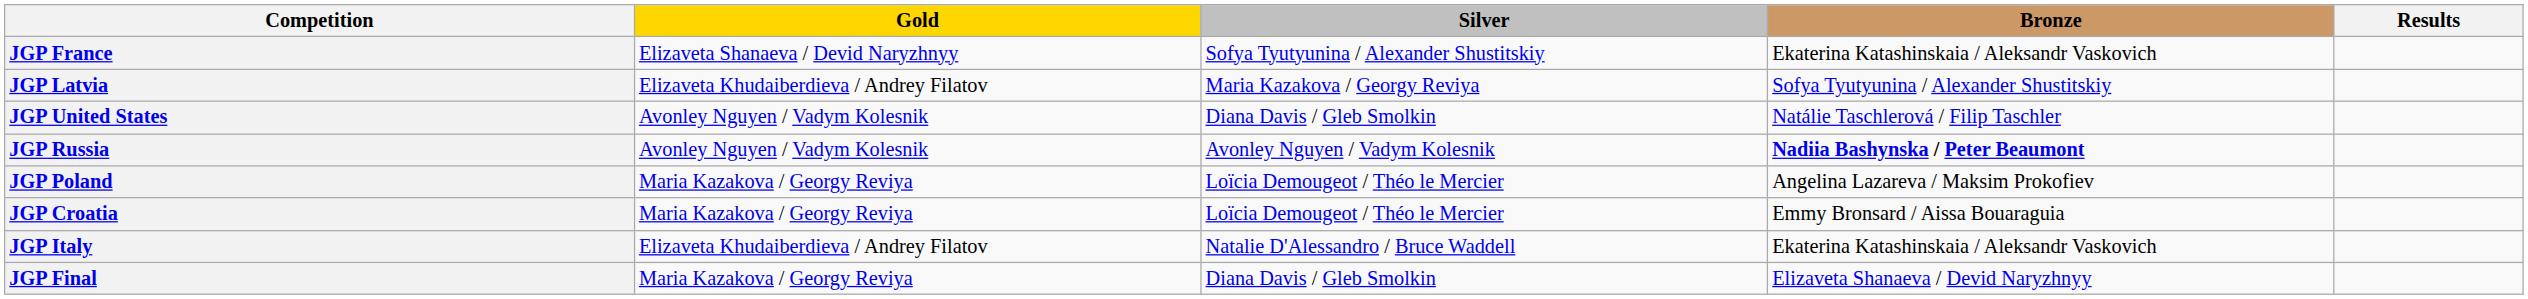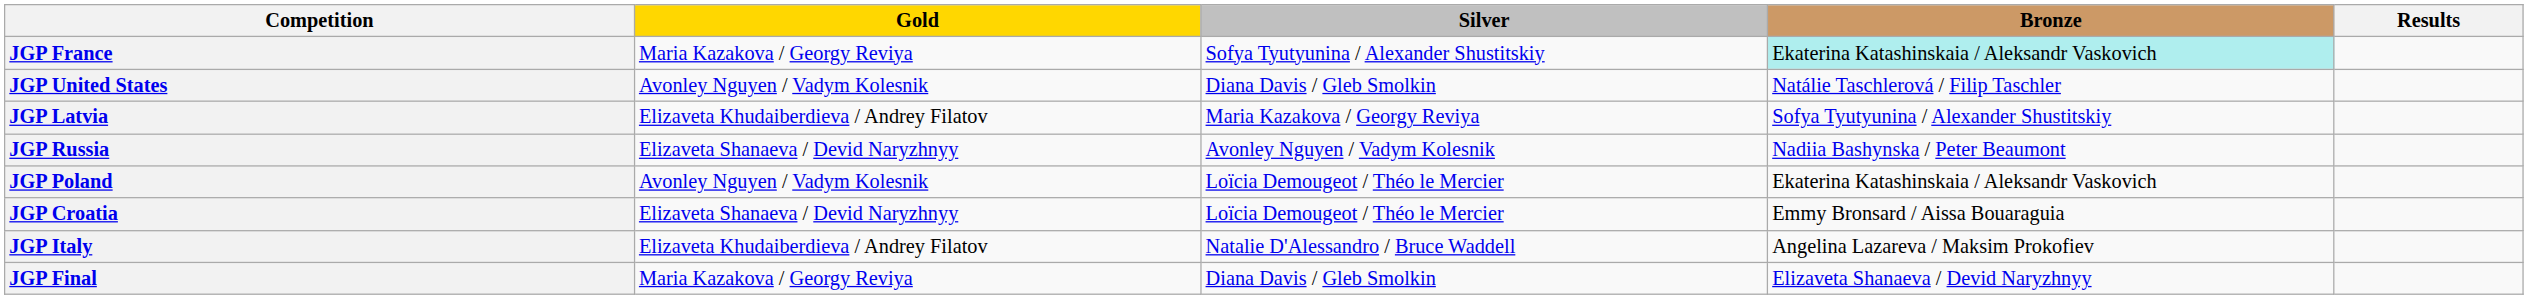(799, 52) Elizaveta Shanaeva / Devid Naryzhnyy -> (776, 52) Maria Kazakova / Georgy Reviya
(1964, 52) no background -> (1964, 52) paleturquoise background
rows swapped: (88, 117) <-> (59, 85)
(784, 149) Avonley Nguyen / Vadym Kolesnik -> (799, 149) Elizaveta Shanaeva / Devid Naryzhnyy
(1928, 149) bold -> (1919, 149) normal
(776, 181) Maria Kazakova / Georgy Reviya -> (784, 181) Avonley Nguyen / Vadym Kolesnik
(1933, 181) Angelina Lazareva / Maksim Prokofiev -> (1964, 181) Ekaterina Katashinskaia / Aleksandr Vaskovich
(776, 213) Maria Kazakova / Georgy Reviya -> (799, 213) Elizaveta Shanaeva / Devid Naryzhnyy
(1964, 246) Ekaterina Katashinskaia / Aleksandr Vaskovich -> (1933, 246) Angelina Lazareva / Maksim Prokofiev
